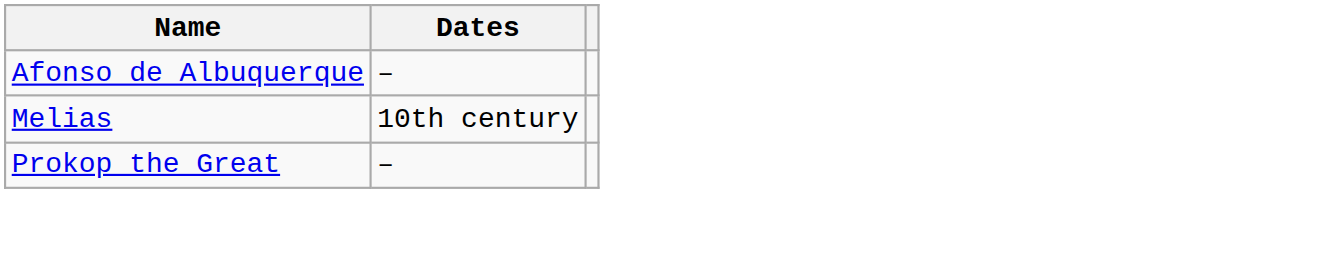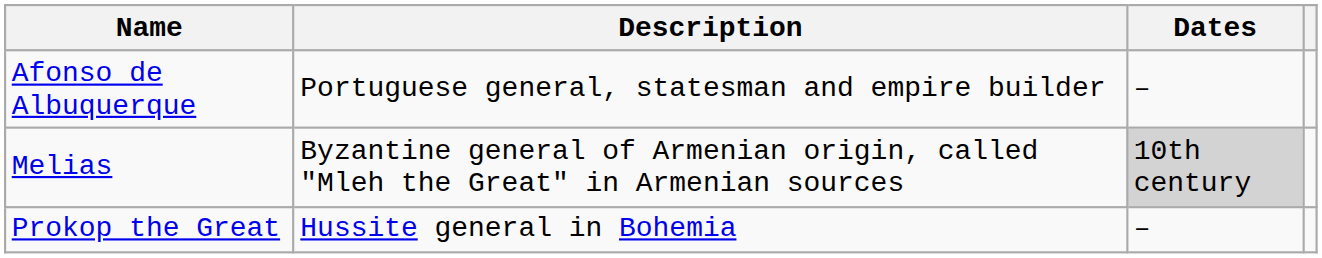+ column: (710, 28)
(478, 119) no background -> (1192, 167) lightgrey background
